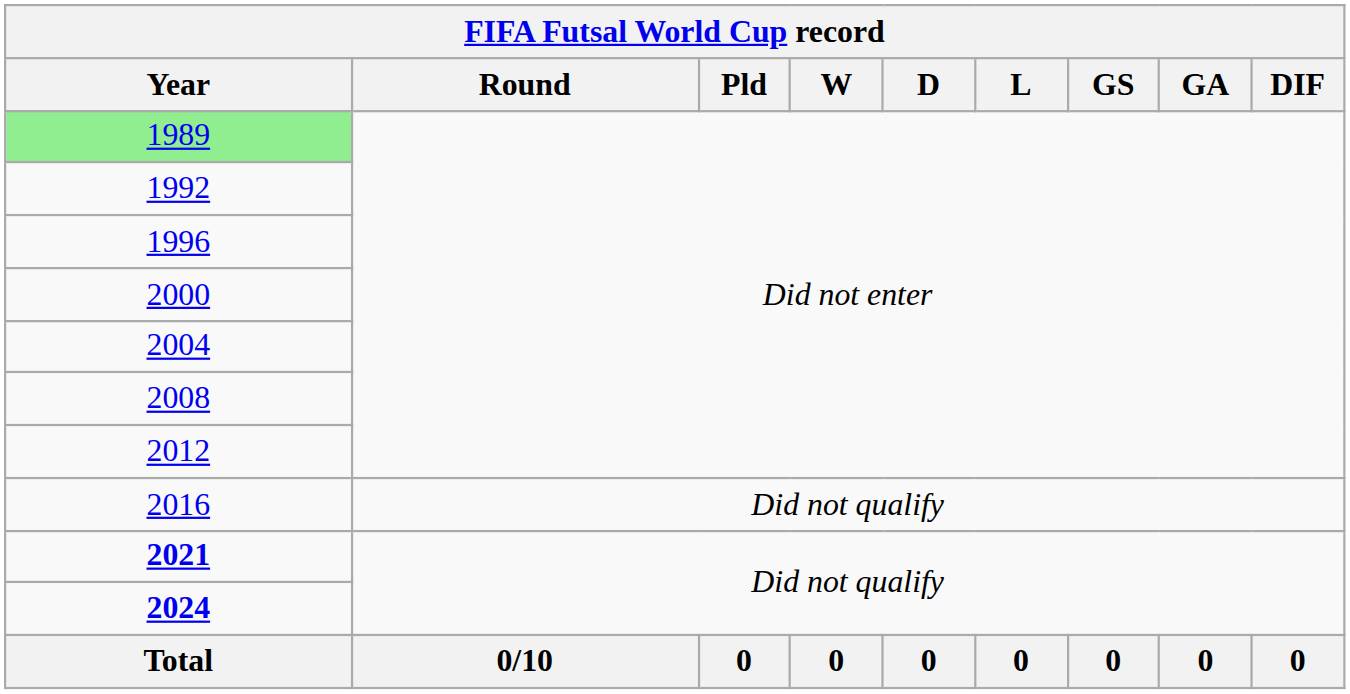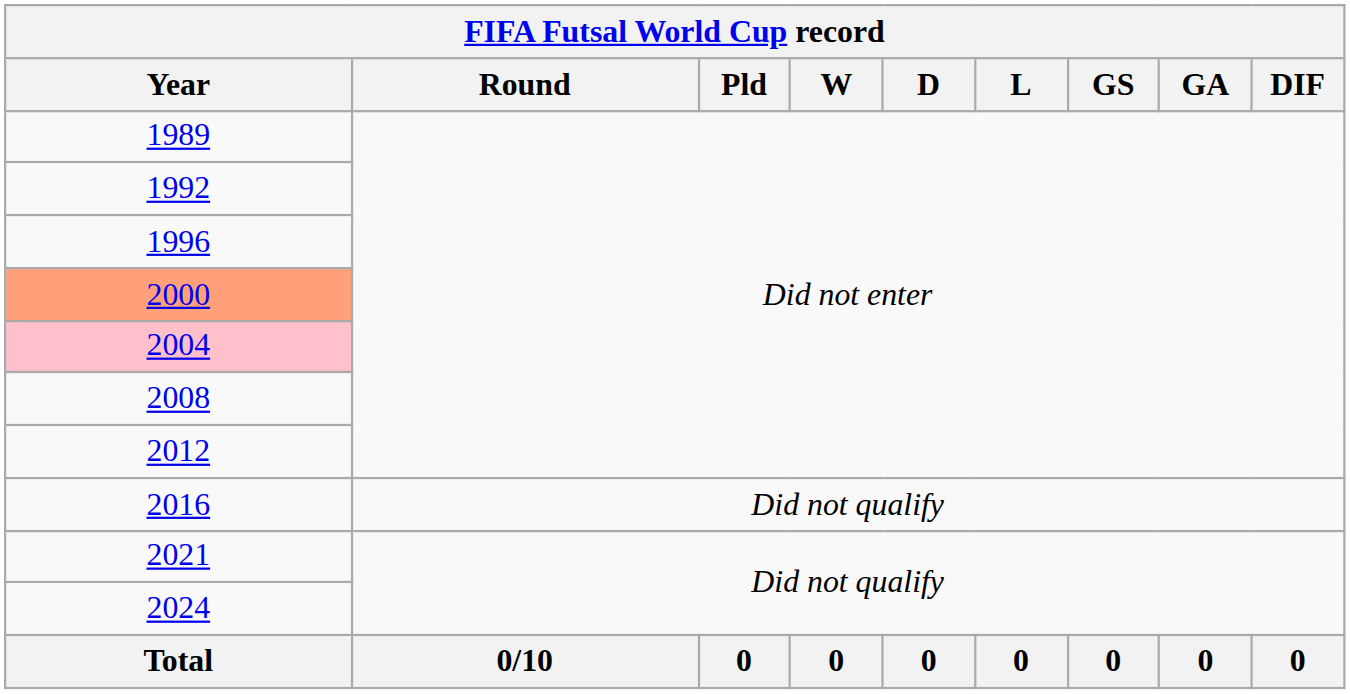(178, 136) lightgreen background -> (178, 136) no background
(178, 293) no background -> (178, 293) lightsalmon background
(178, 346) no background -> (178, 346) pink background
(178, 556) bold -> (178, 556) normal
(178, 608) bold -> (178, 608) normal
